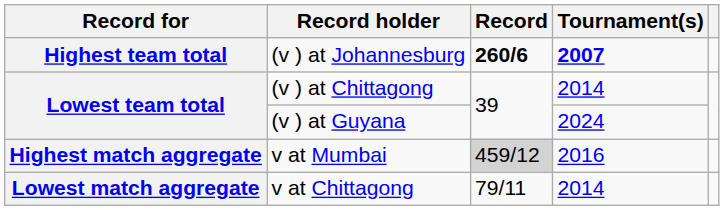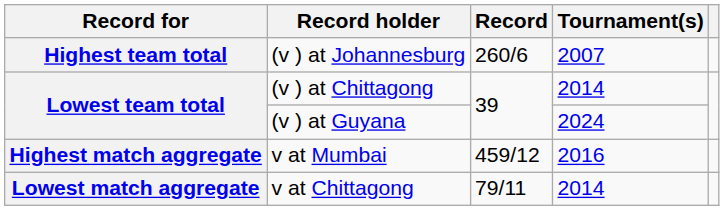(501, 54) bold -> (501, 54) normal
(581, 54) bold -> (581, 54) normal
(507, 155) lightgrey background -> (507, 155) no background
